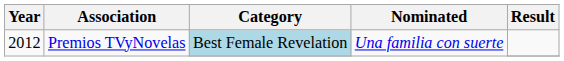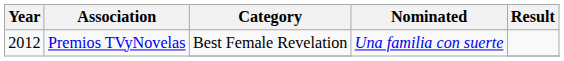(270, 42) lightblue background -> (270, 42) no background
